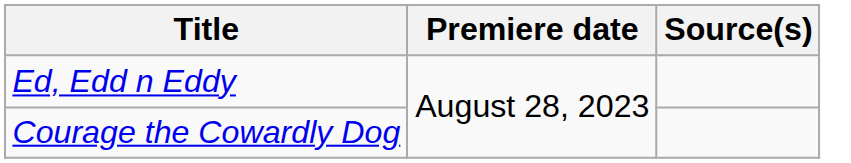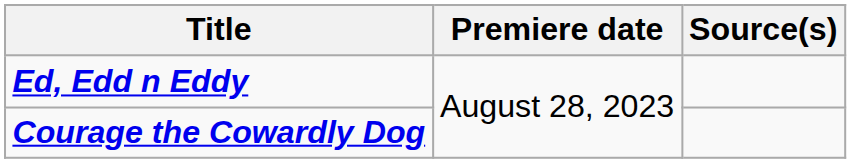(124, 81) normal -> (130, 81) bold
(206, 132) normal -> (219, 132) bold
